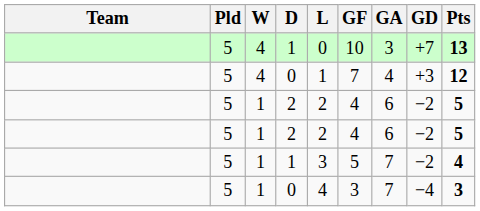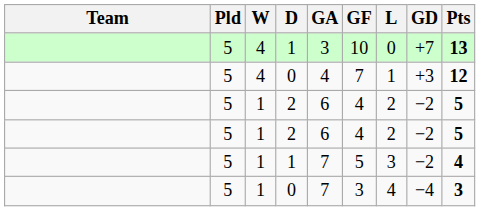columns swapped: (322, 18) <-> (389, 18)
